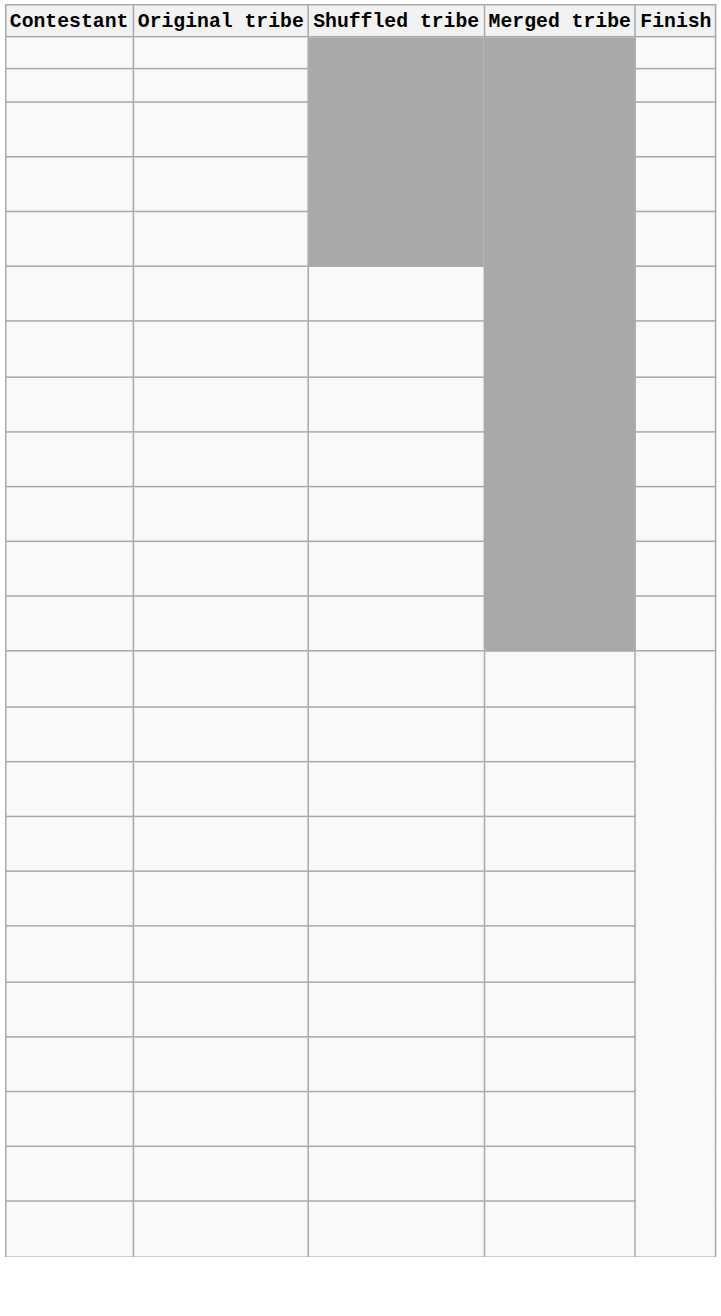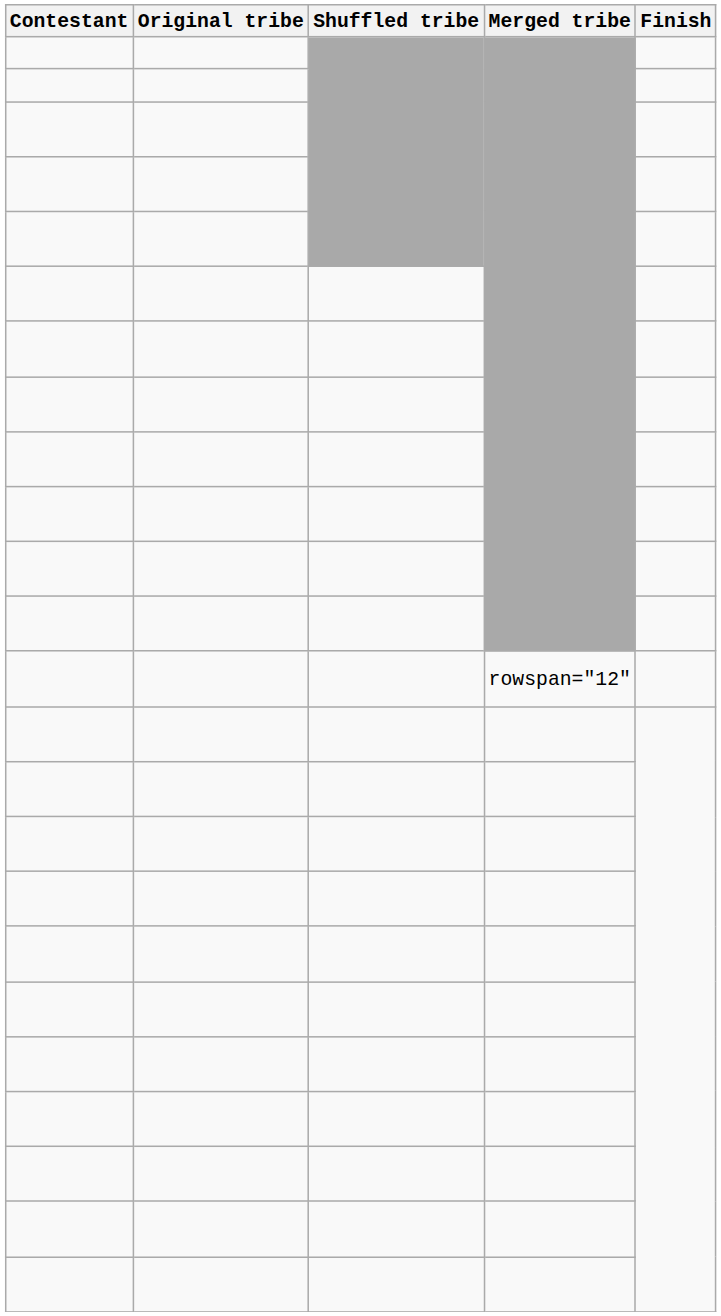+ row: (69, 679)
